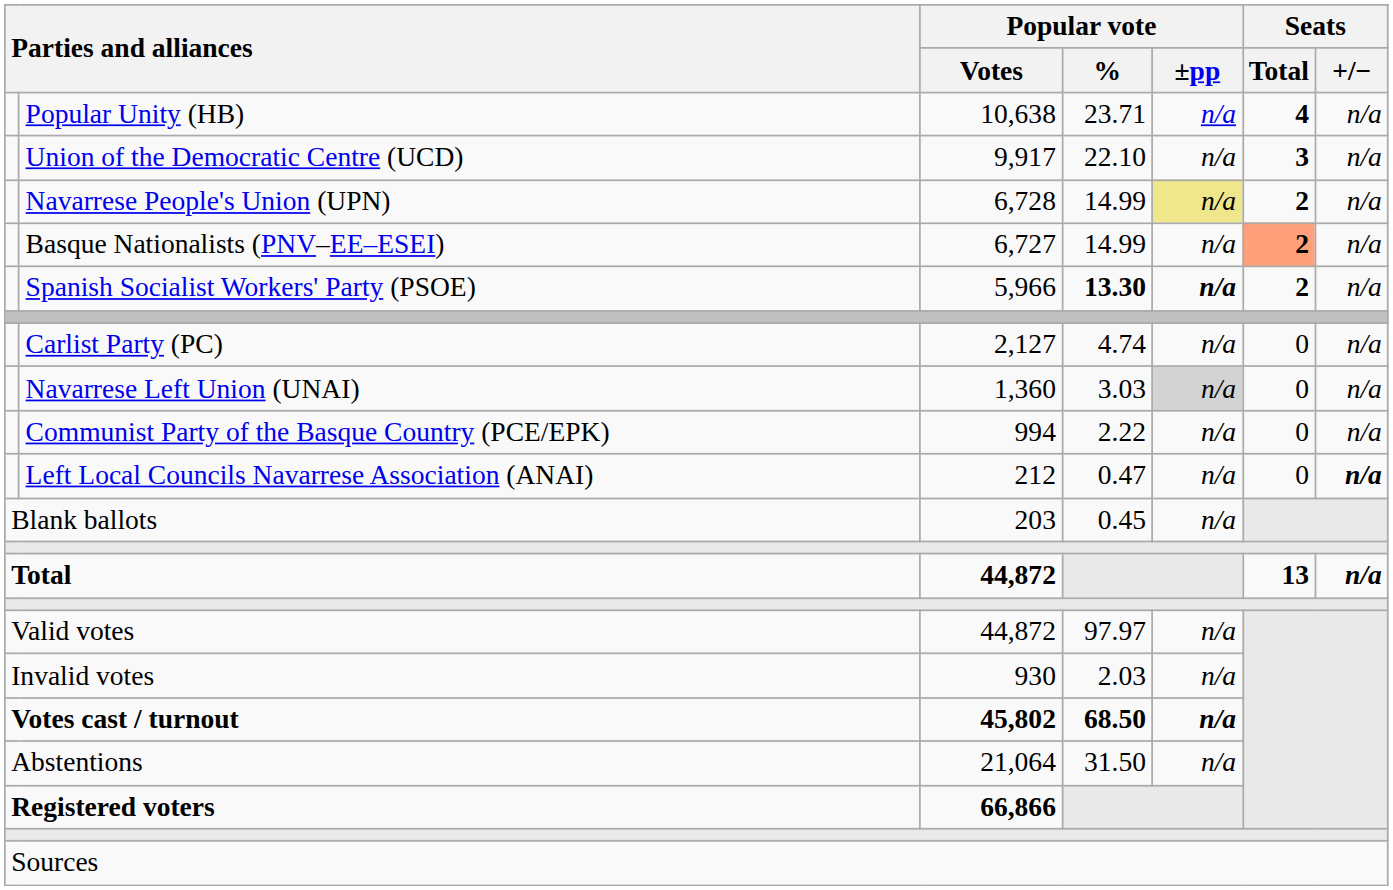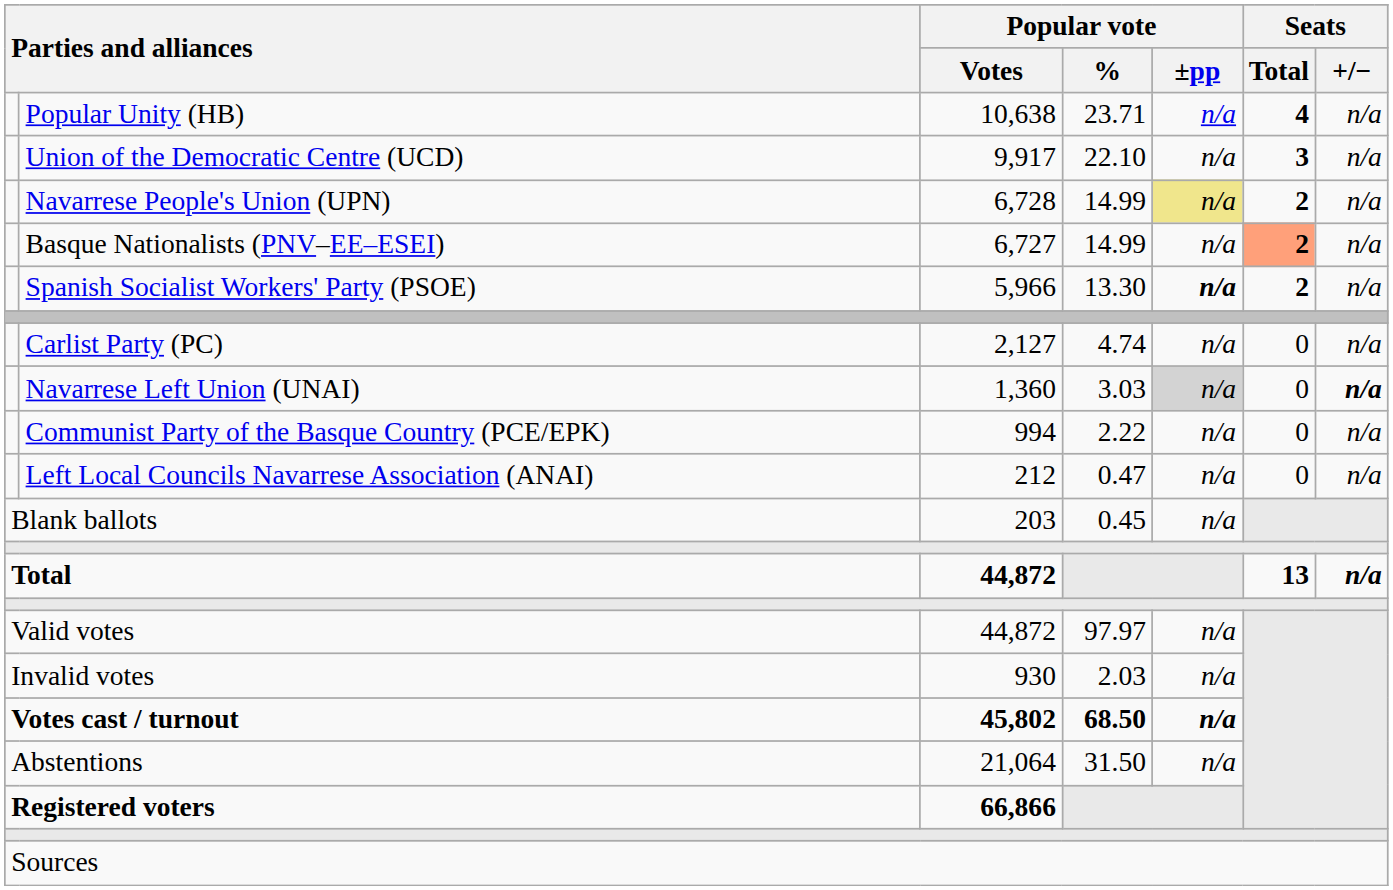(1115, 288) bold -> (1115, 288) normal
(1364, 388) normal -> (1363, 388) bold
(1363, 475) bold -> (1364, 475) normal
